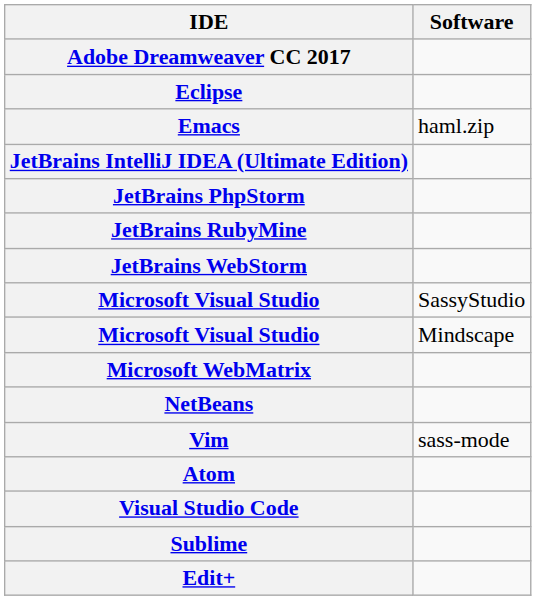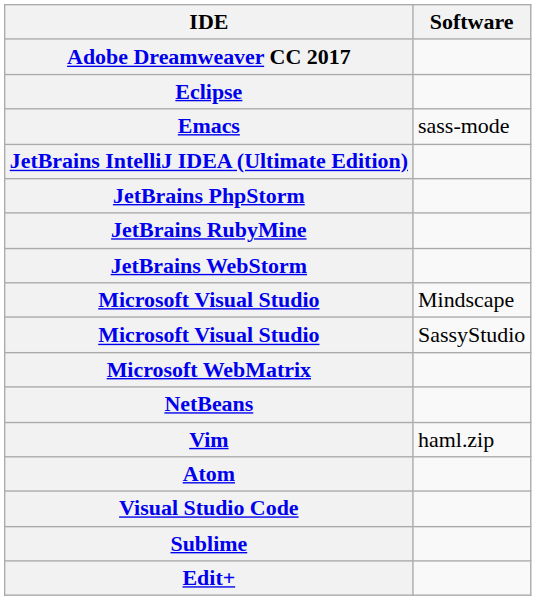(456, 126) haml.zip -> (464, 126) sass-mode
(472, 299) SassyStudio -> (466, 299) Mindscape
(466, 334) Mindscape -> (472, 334) SassyStudio
(464, 439) sass-mode -> (456, 439) haml.zip
